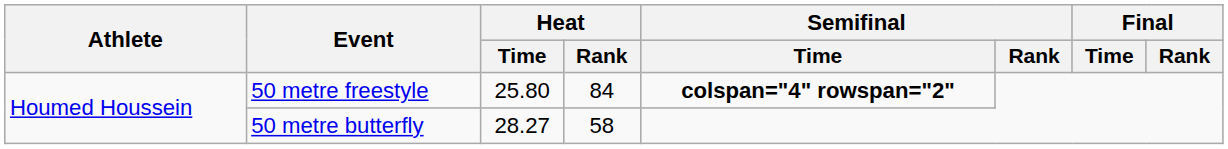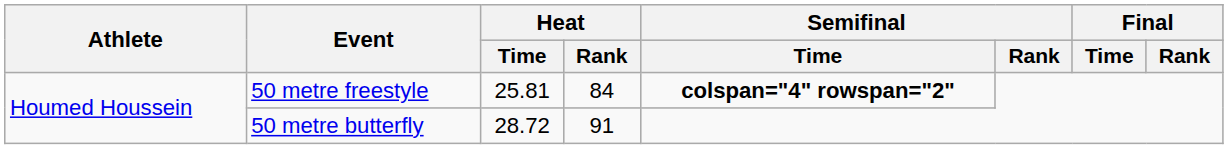(522, 91) 25.80 -> (522, 91) 25.81
(522, 126) 28.27 -> (522, 126) 28.72
(602, 126) 58 -> (602, 126) 91
